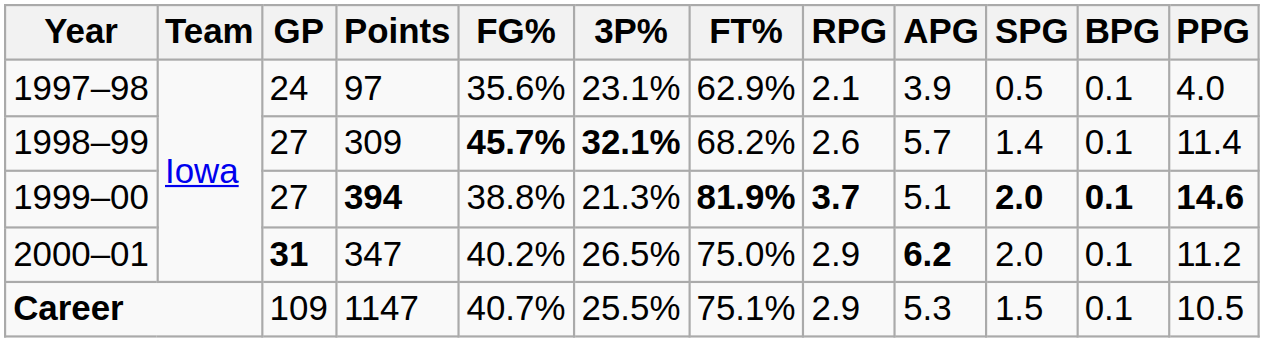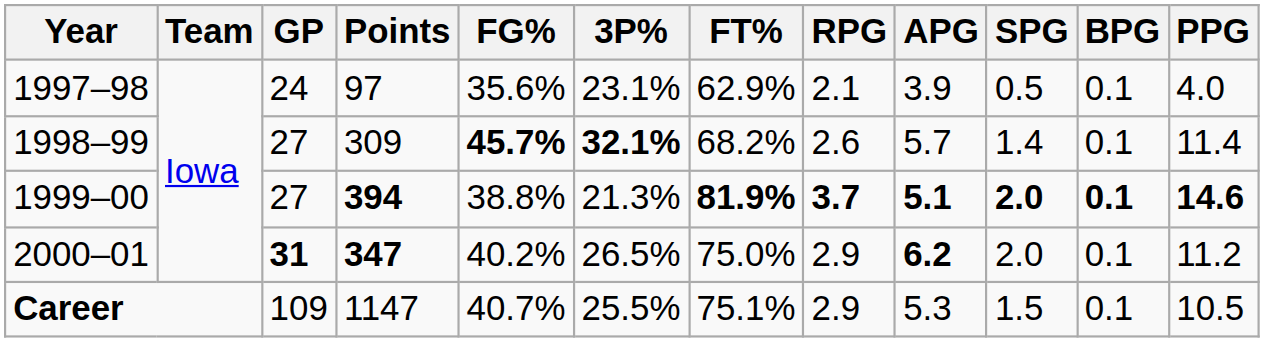(927, 198) normal -> (927, 198) bold
(373, 253) normal -> (373, 253) bold
